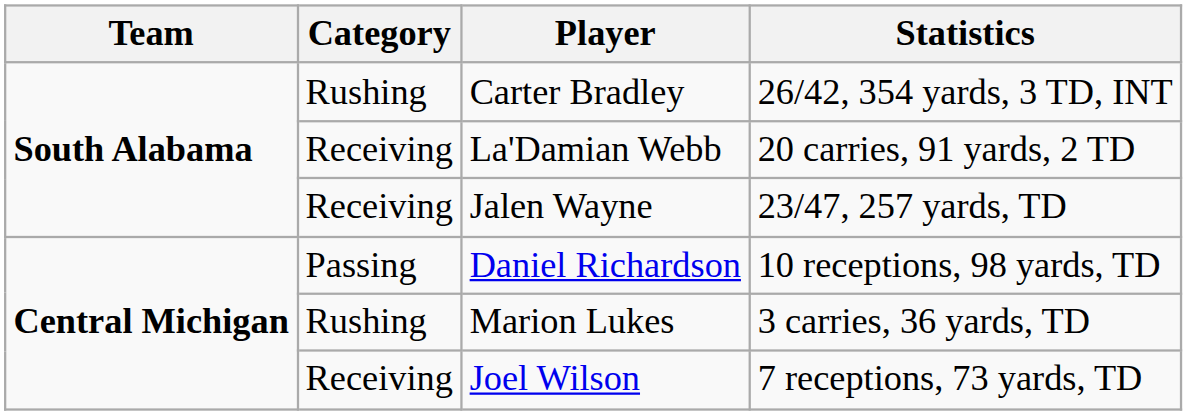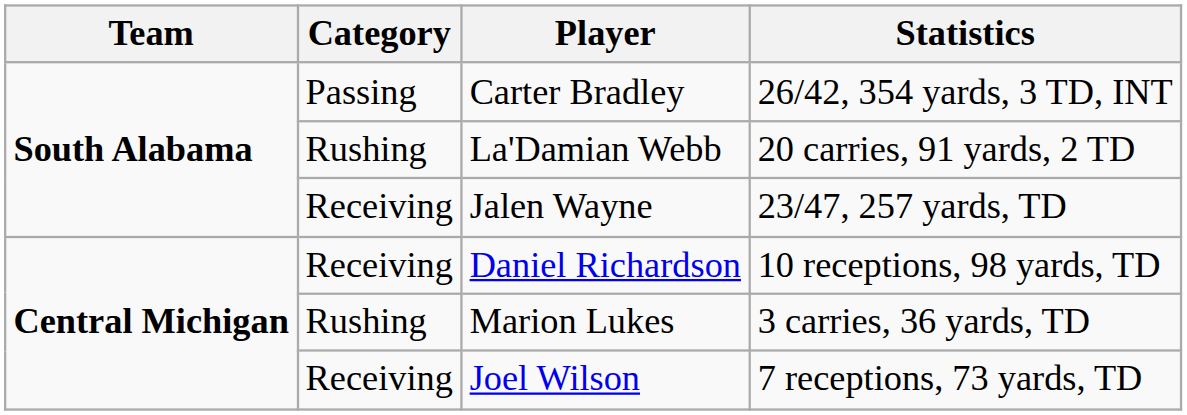(366, 91) Rushing -> (361, 91) Passing
(379, 148) Receiving -> (366, 148) Rushing
(361, 264) Passing -> (379, 264) Receiving
